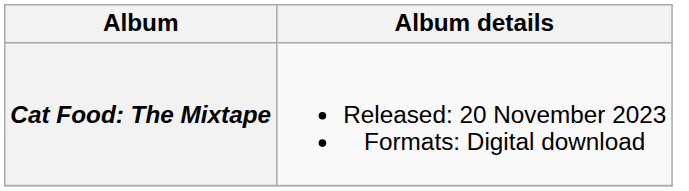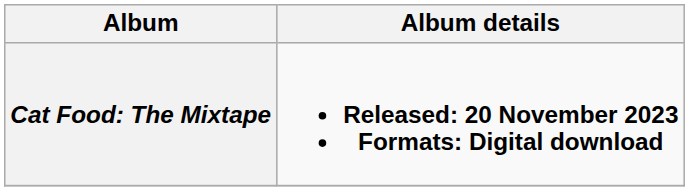(474, 128) normal -> (480, 128) bold
